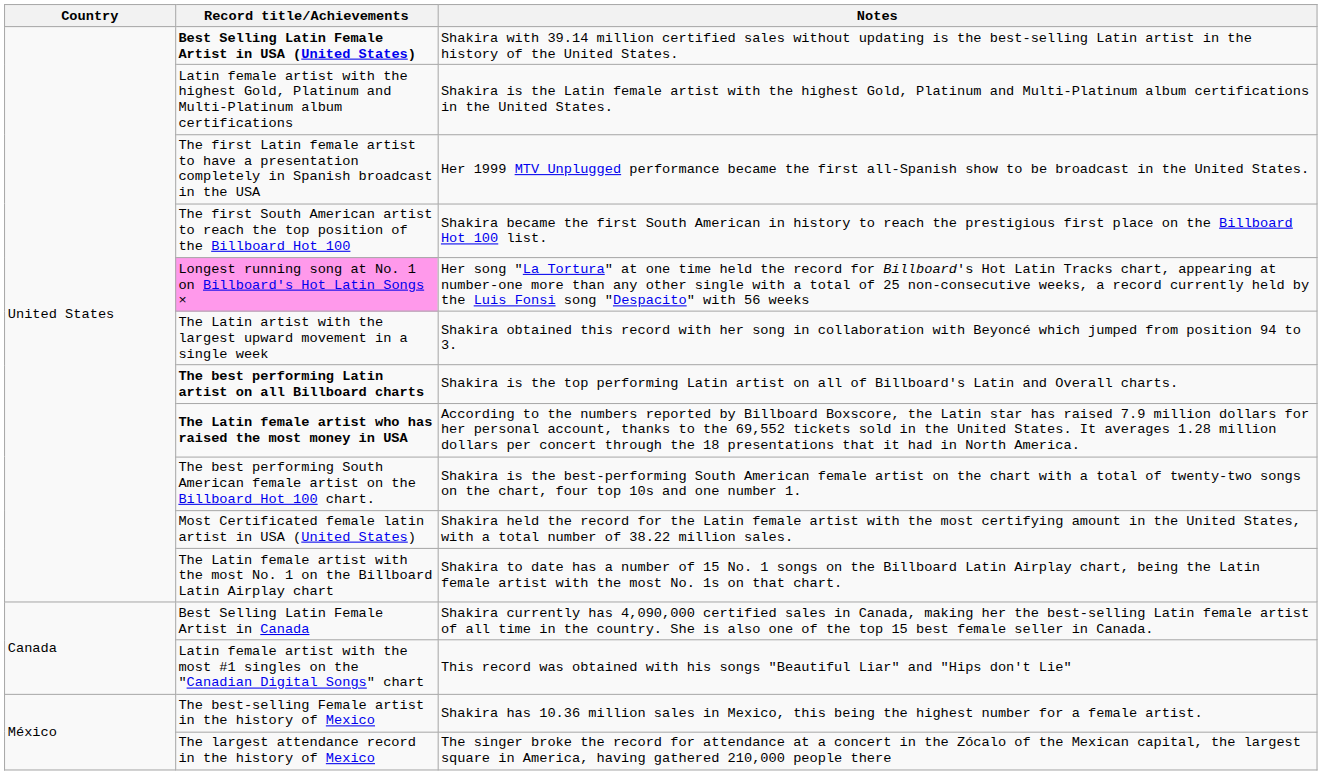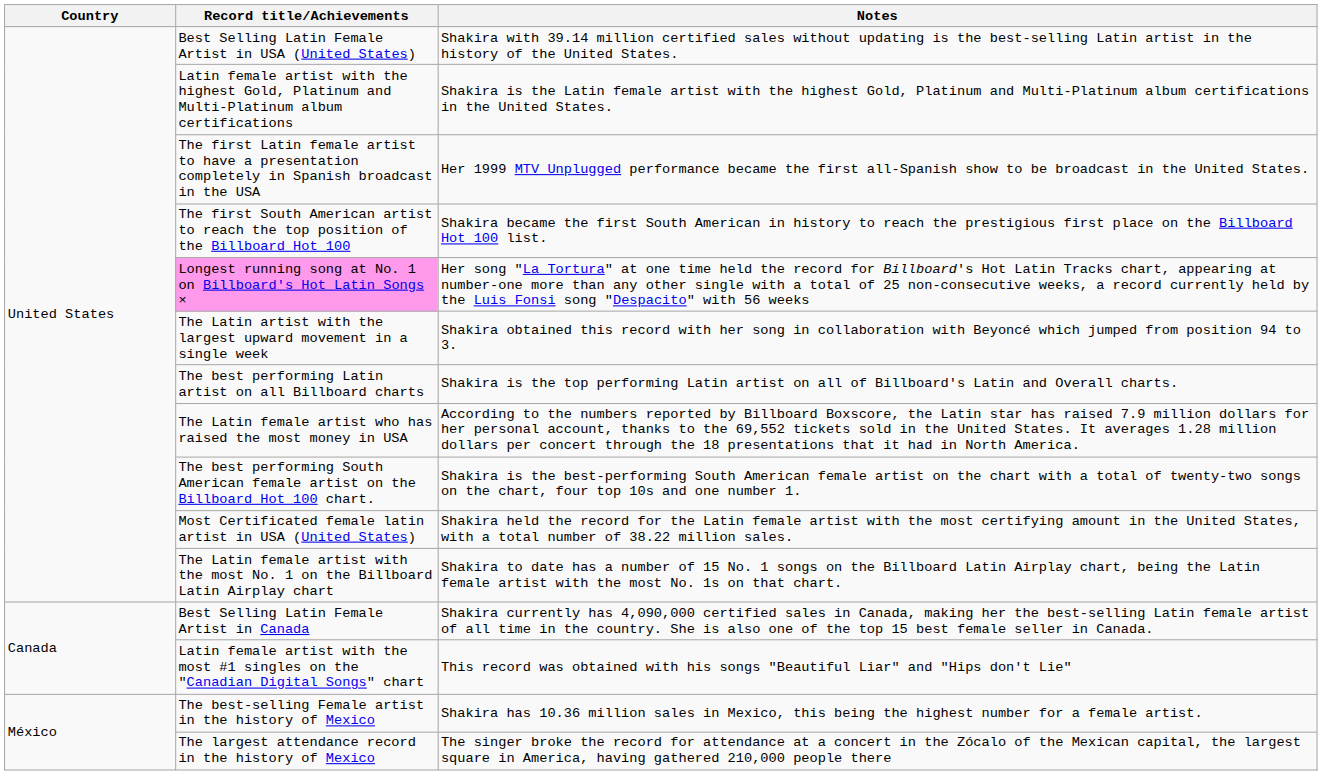(297, 46) bold -> (297, 46) normal
(301, 384) bold -> (301, 384) normal
(305, 430) bold -> (305, 430) normal
